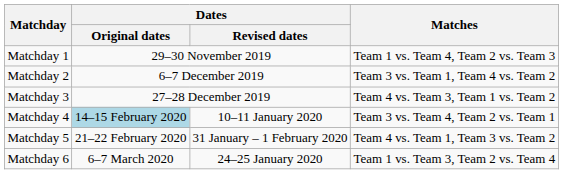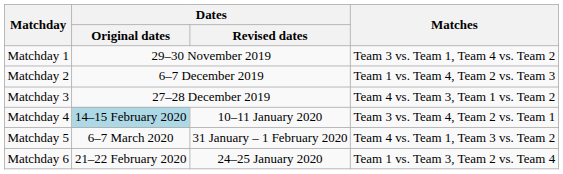(454, 55) Team 1 vs. Team 4, Team 2 vs. Team 3 -> (454, 55) Team 3 vs. Team 1, Team 4 vs. Team 2
(454, 76) Team 3 vs. Team 1, Team 4 vs. Team 2 -> (454, 76) Team 1 vs. Team 4, Team 2 vs. Team 3
(131, 138) 21–22 February 2020 -> (131, 138) 6–7 March 2020
(131, 158) 6–7 March 2020 -> (131, 158) 21–22 February 2020
